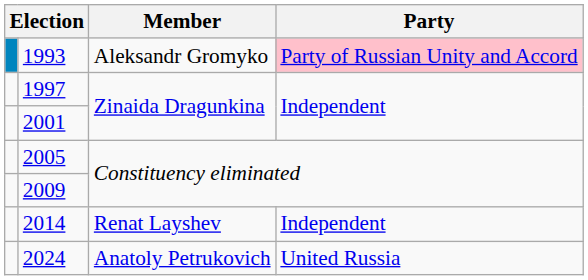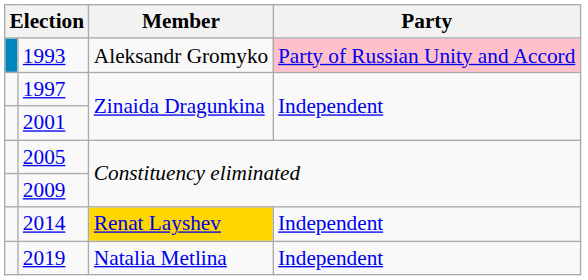(157, 223) no background -> (157, 223) gold background
+ row: (44, 257)
- row: (44, 257)
